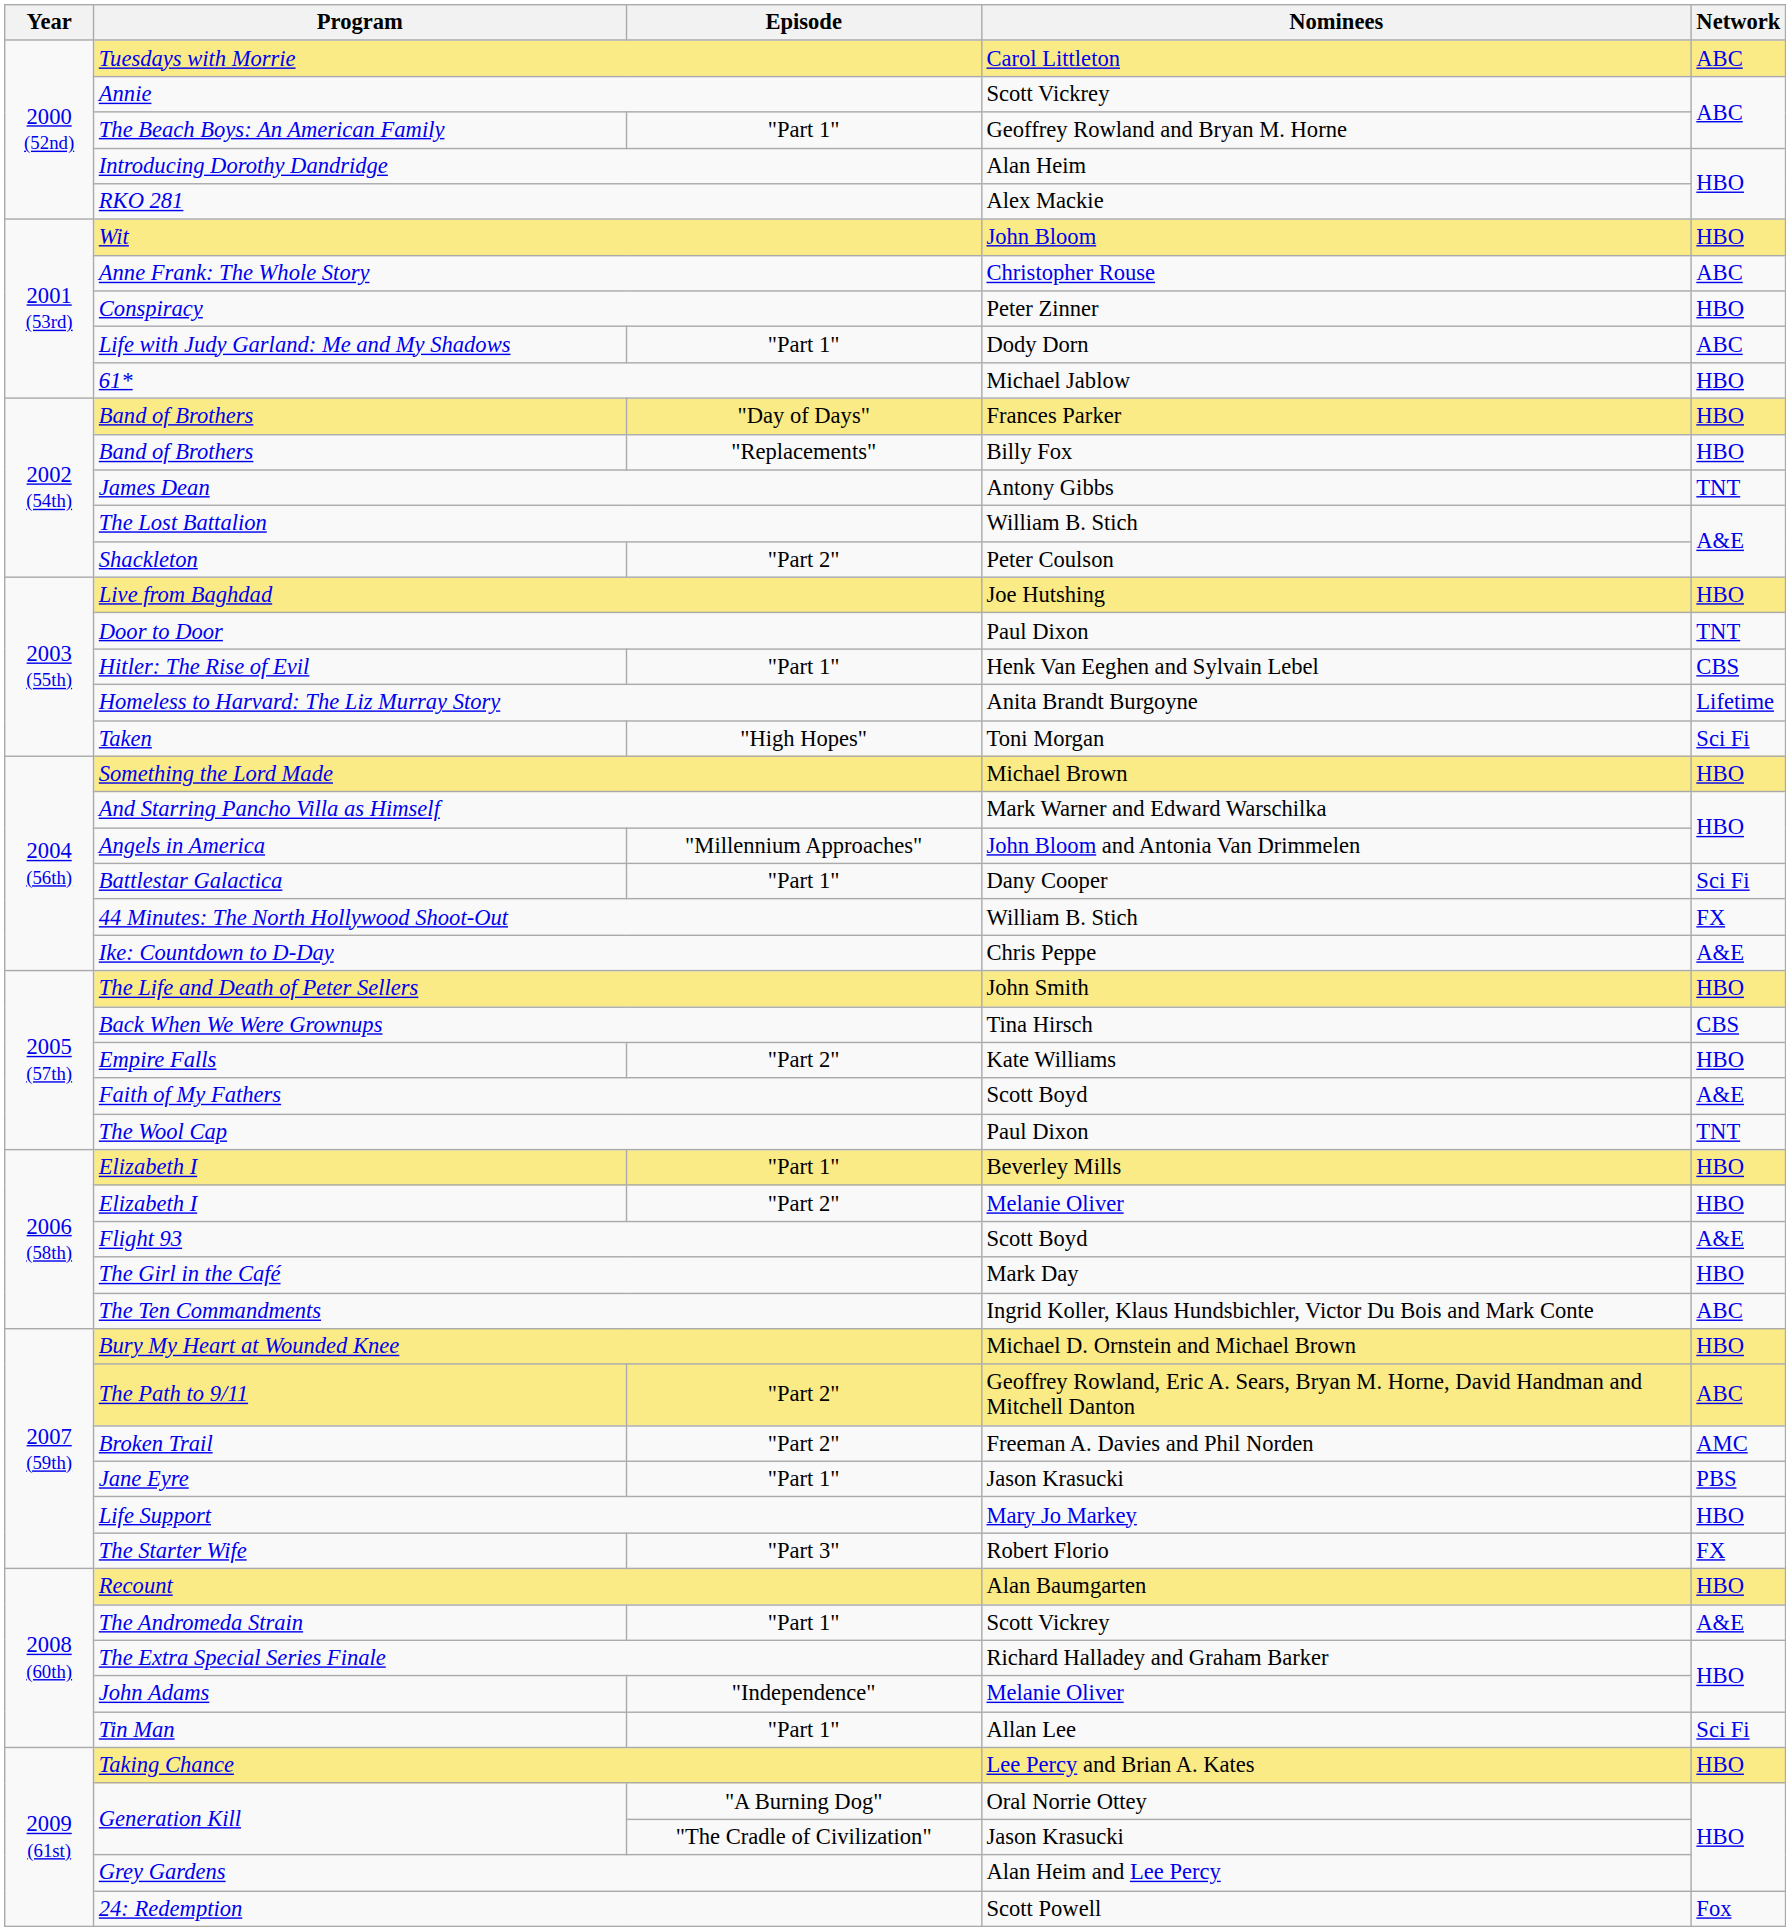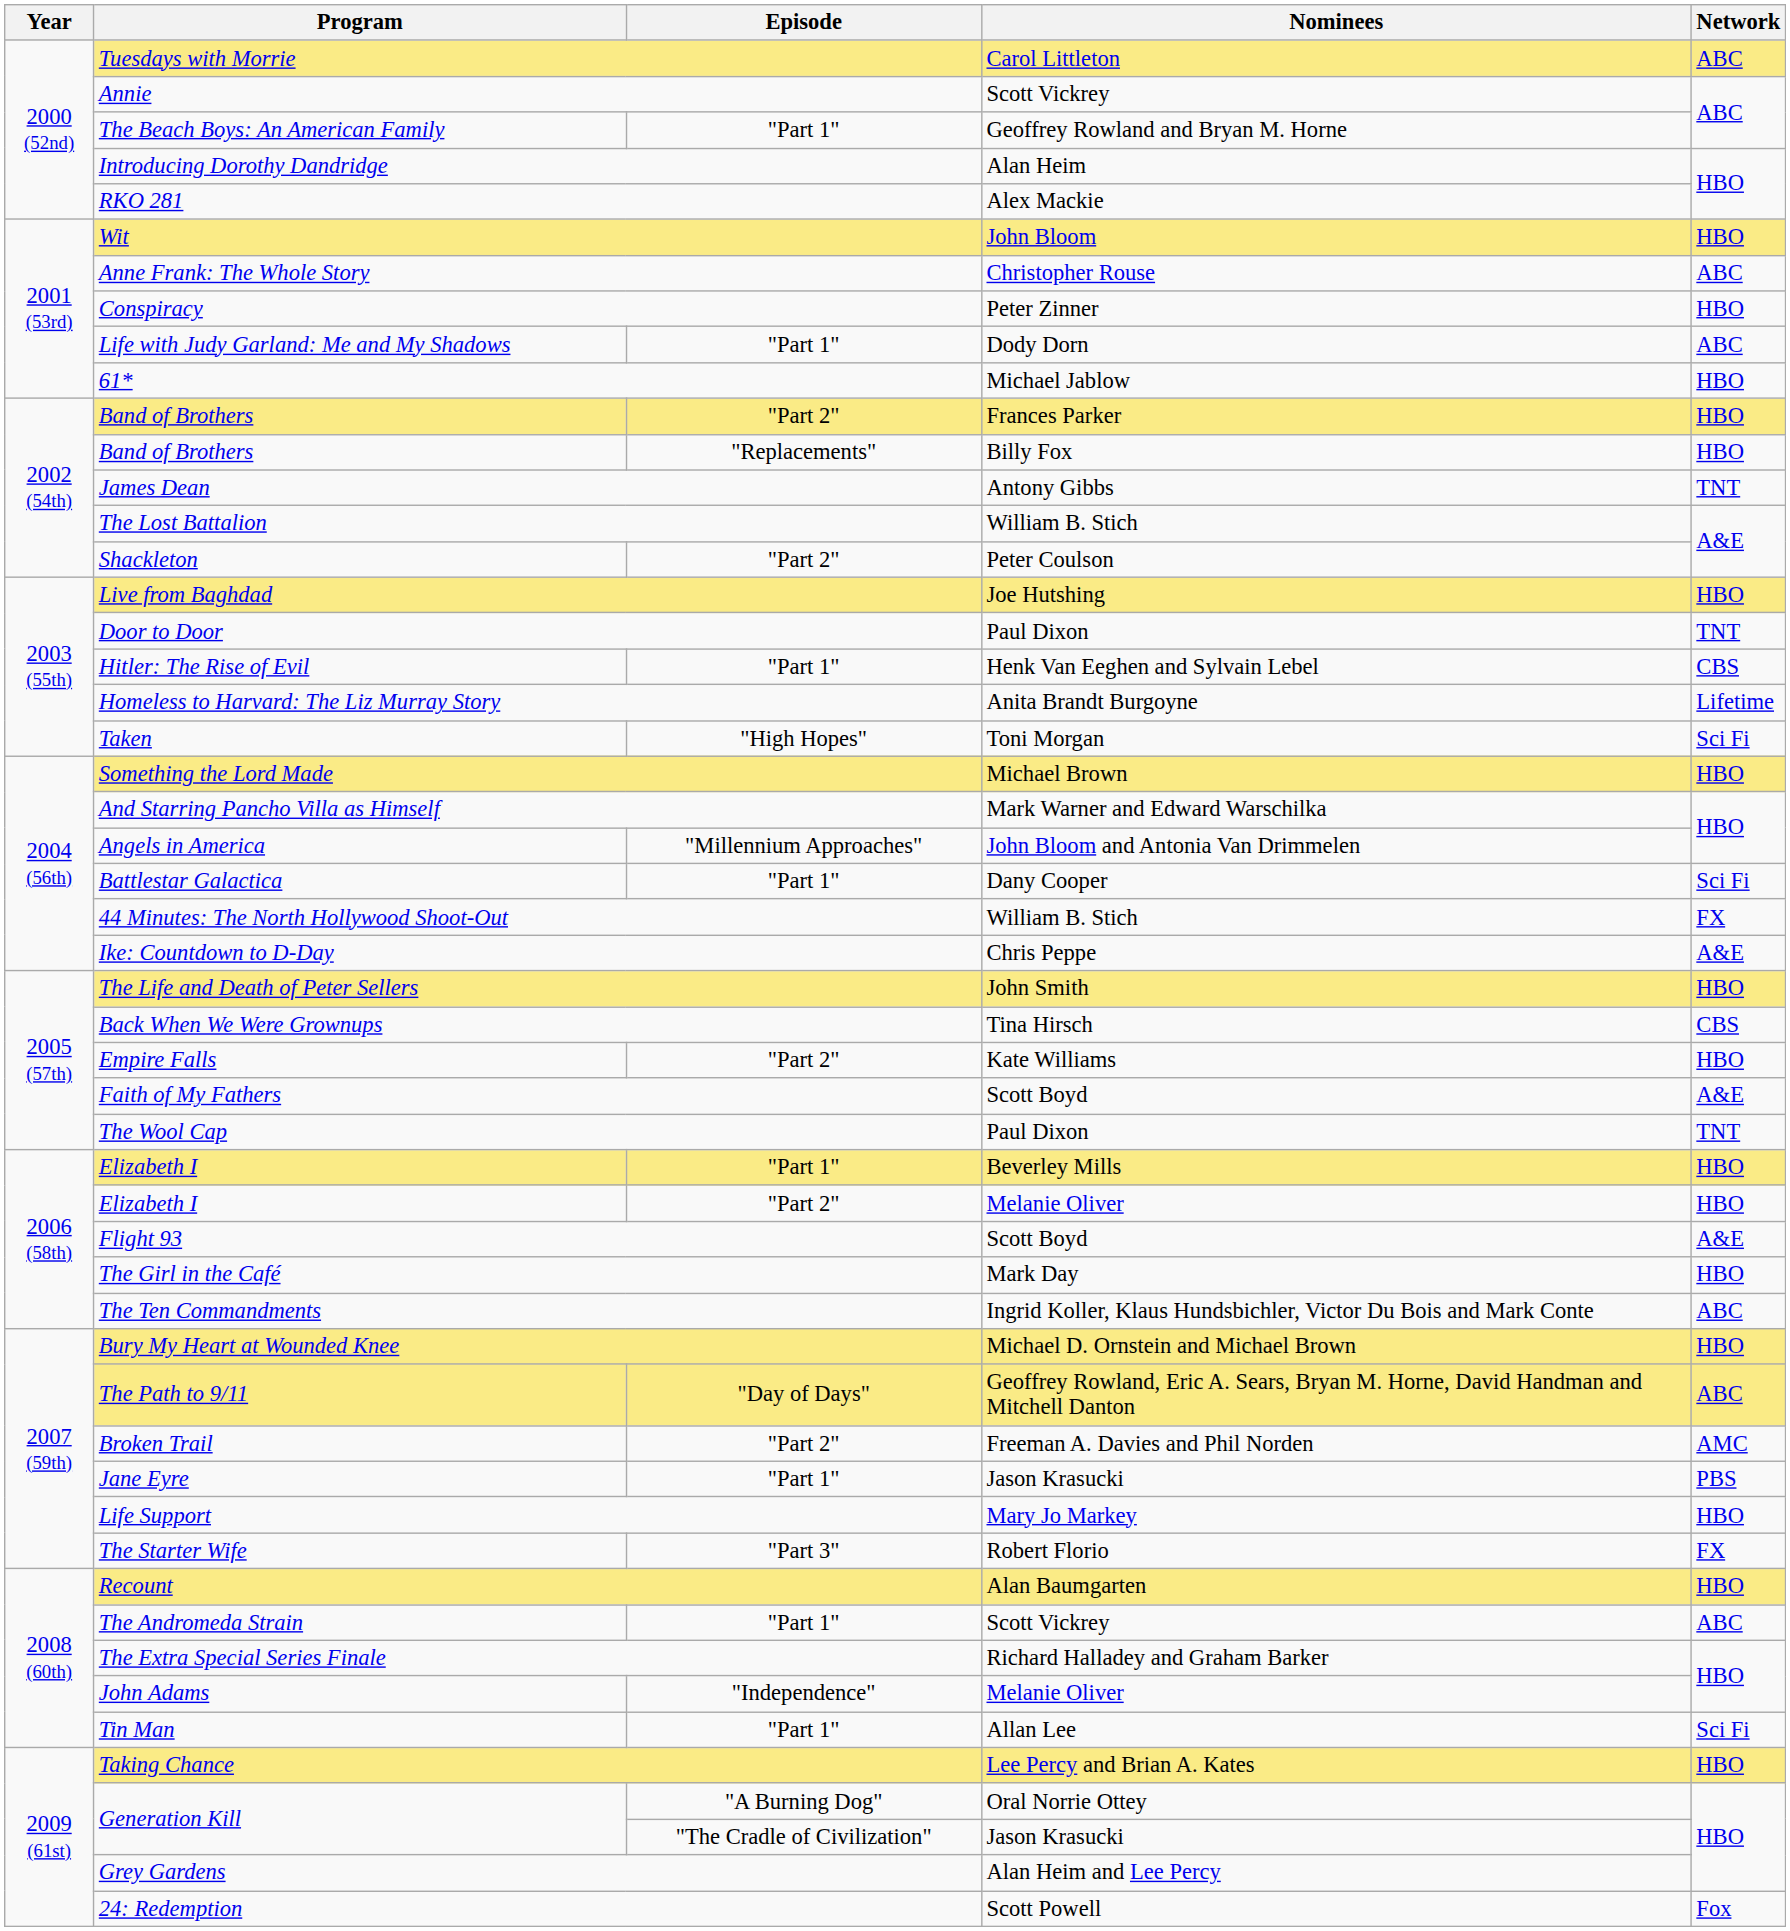(804, 415) "Day of Days" -> (804, 415) "Part 2"
(804, 1394) "Part 2" -> (804, 1394) "Day of Days"
(1720, 1622) A&E -> (1720, 1622) ABC
